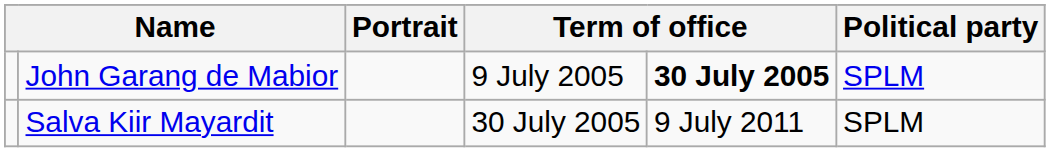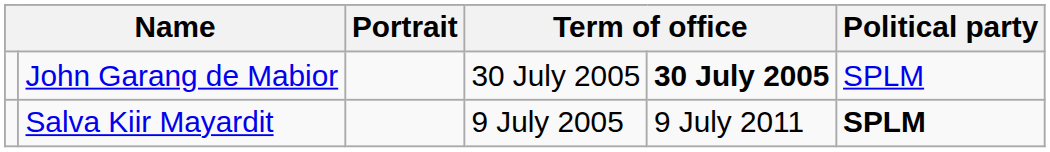(548, 75) 9 July 2005 -> (556, 75) 30 July 2005
(556, 122) 30 July 2005 -> (548, 122) 9 July 2005
(884, 122) normal -> (884, 122) bold
